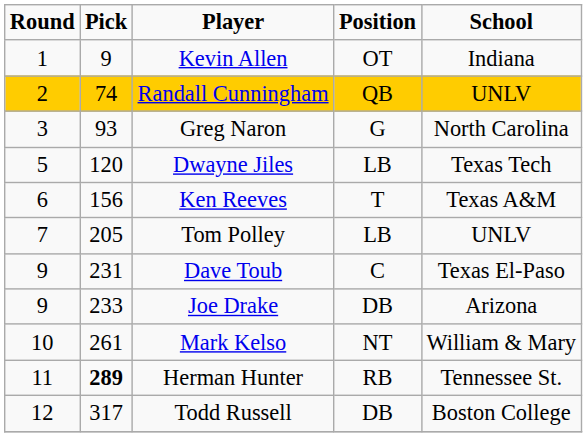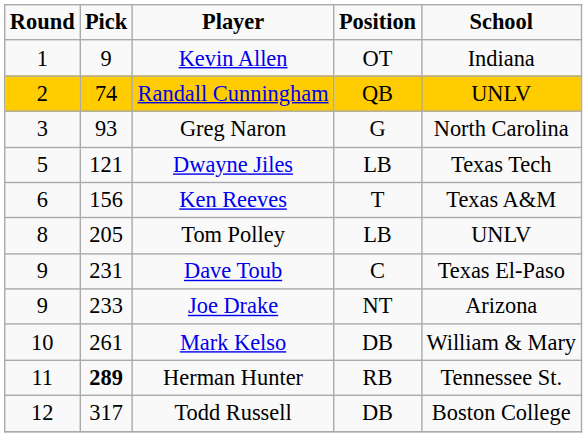(106, 164) 120 -> (106, 164) 121
(42, 235) 7 -> (42, 235) 8
(377, 306) DB -> (377, 306) NT
(377, 341) NT -> (377, 341) DB
